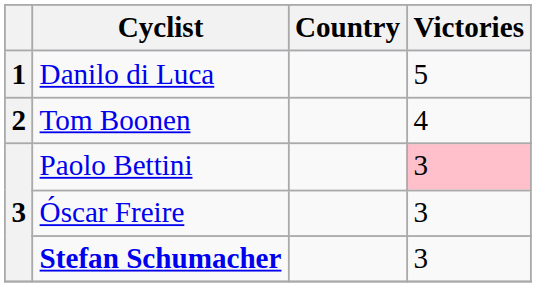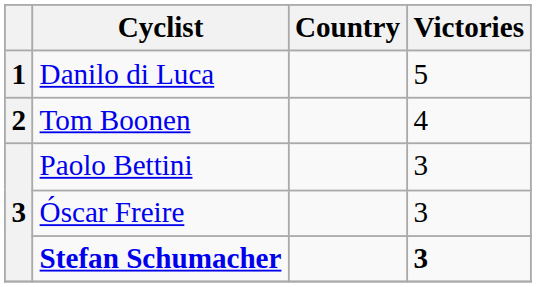(421, 166) pink background -> (421, 166) no background
(421, 258) normal -> (421, 258) bold
